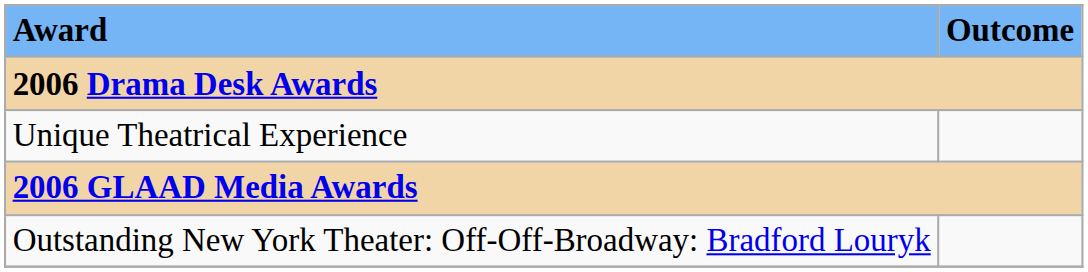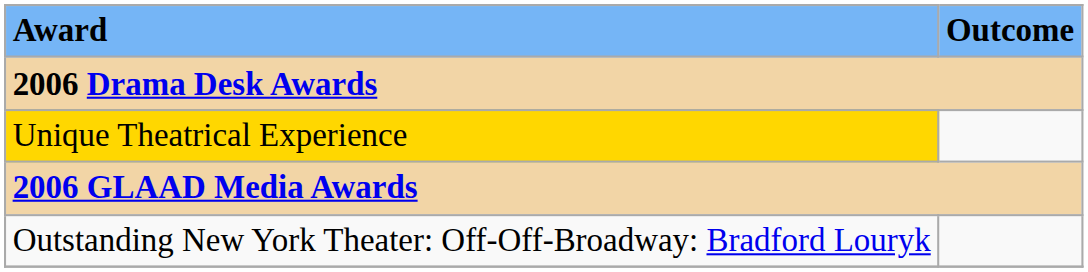(210, 135) no background -> (210, 135) gold background
